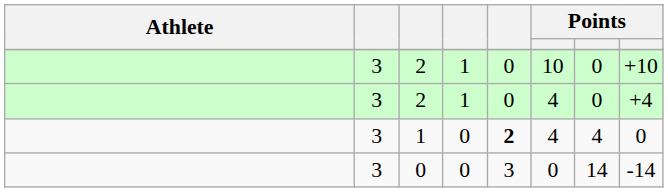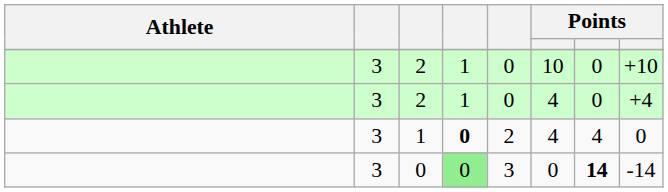(465, 135) normal -> (465, 135) bold
(509, 135) bold -> (509, 135) normal
(465, 169) no background -> (465, 169) lightgreen background
(597, 169) normal -> (597, 169) bold
